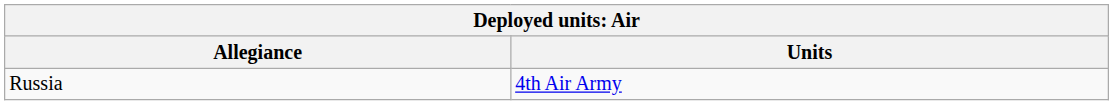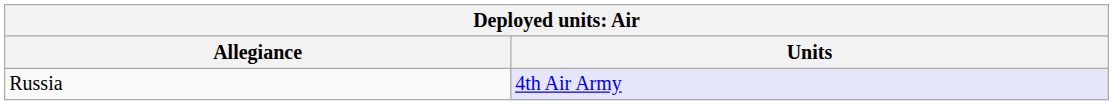(568, 83) no background -> (568, 83) lavender background
